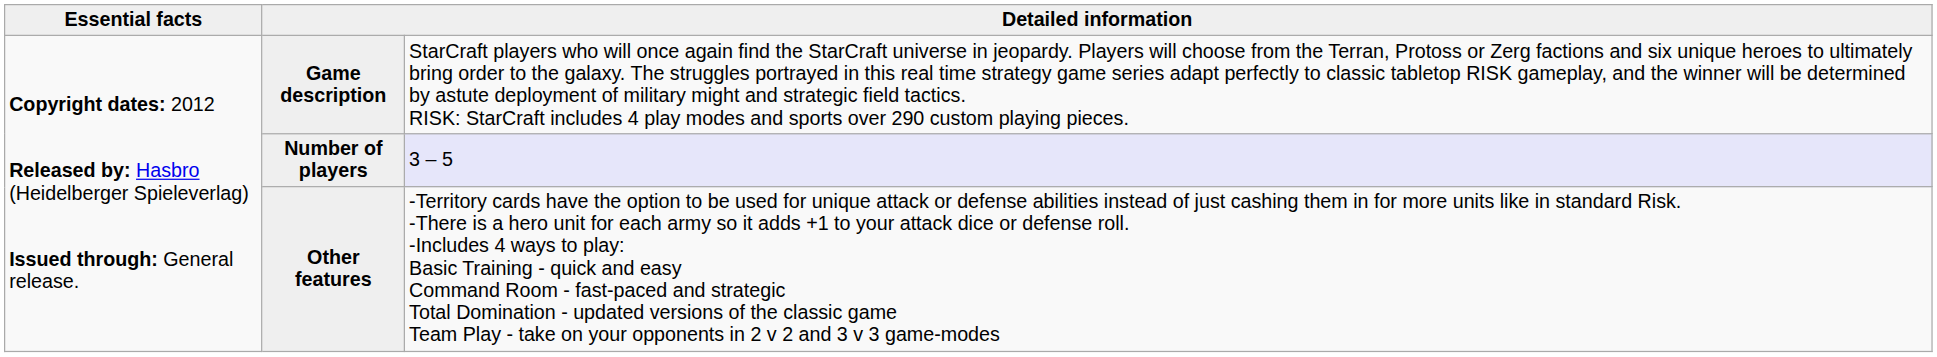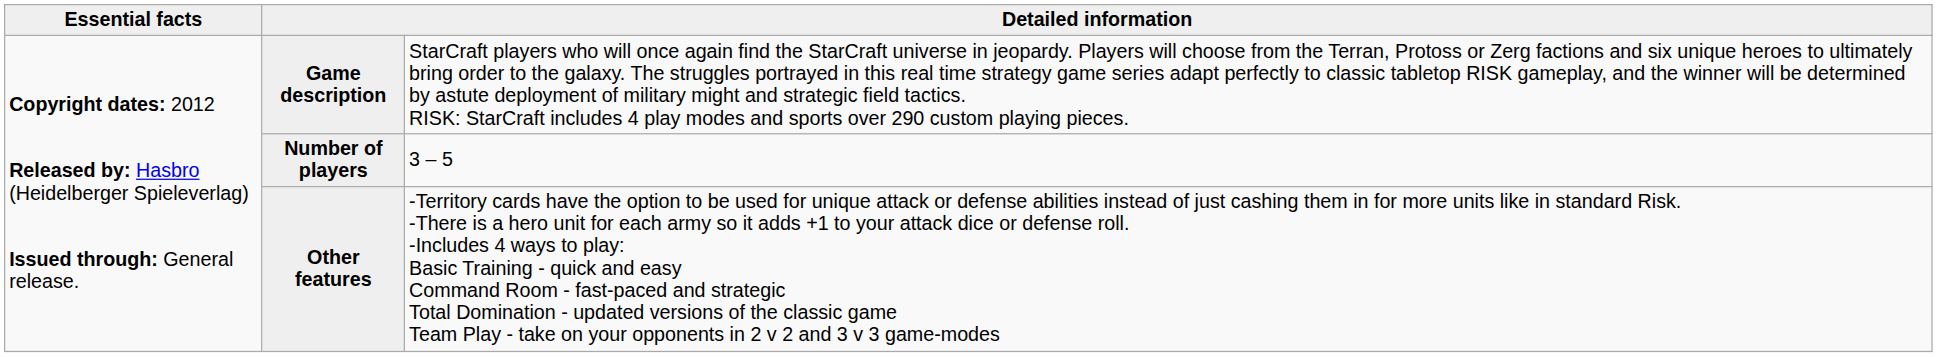(431, 160) lavender background -> (431, 160) no background
